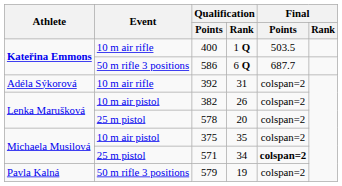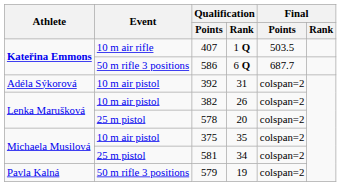(209, 48) 400 -> (209, 48) 407
(125, 84) 10 m air rifle -> (128, 84) 10 m air pistol
(209, 155) 571 -> (209, 155) 581
(283, 155) bold -> (282, 155) normal
